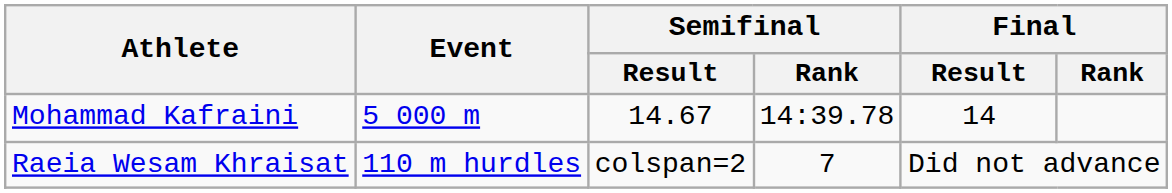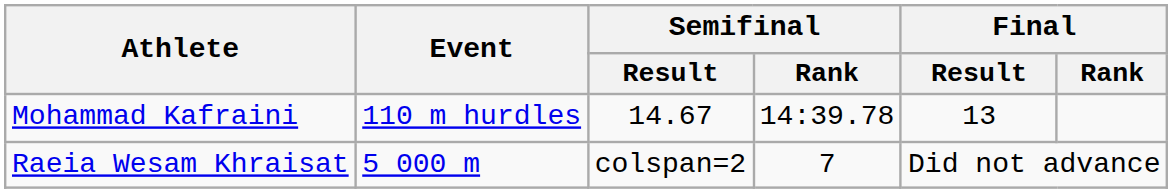(421, 118) 5 000 m -> (472, 118) 110 m hurdles
(979, 118) 14 -> (979, 118) 13
(472, 165) 110 m hurdles -> (421, 165) 5 000 m
